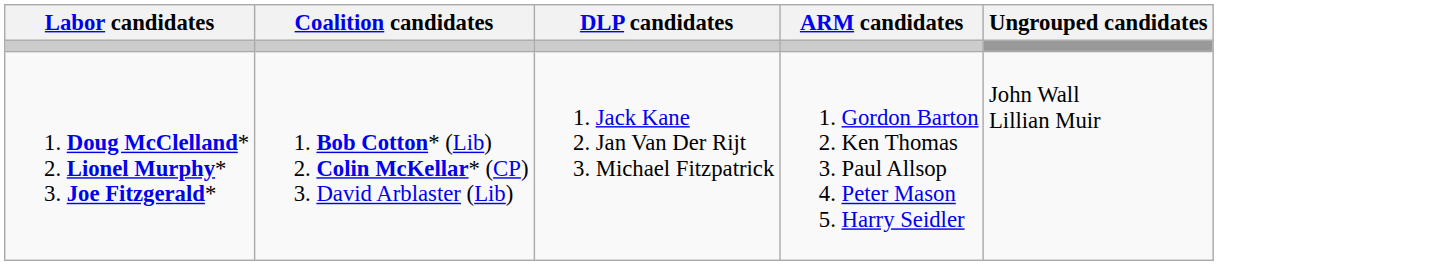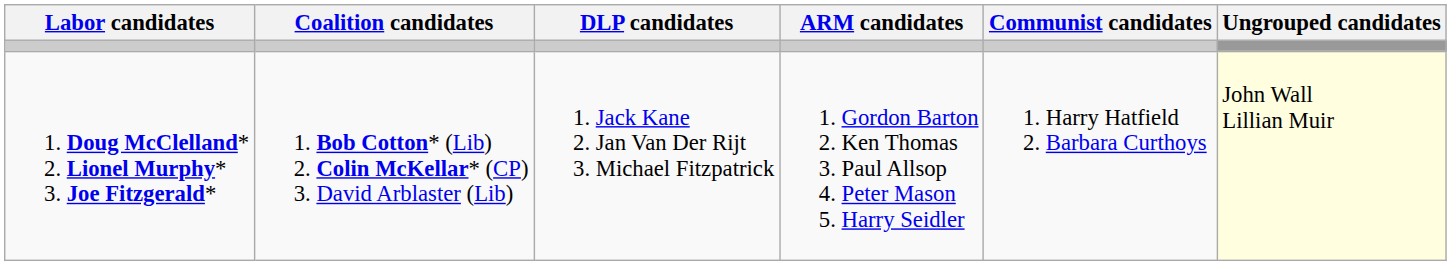+ column: (1100, 22)
(1045, 107) no background -> (1278, 107) lightyellow background
